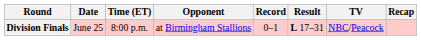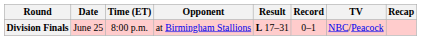columns swapped: (307, 12) <-> (271, 12)
